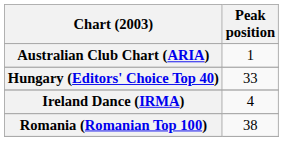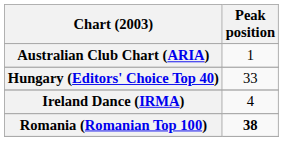(250, 124) normal -> (250, 124) bold
